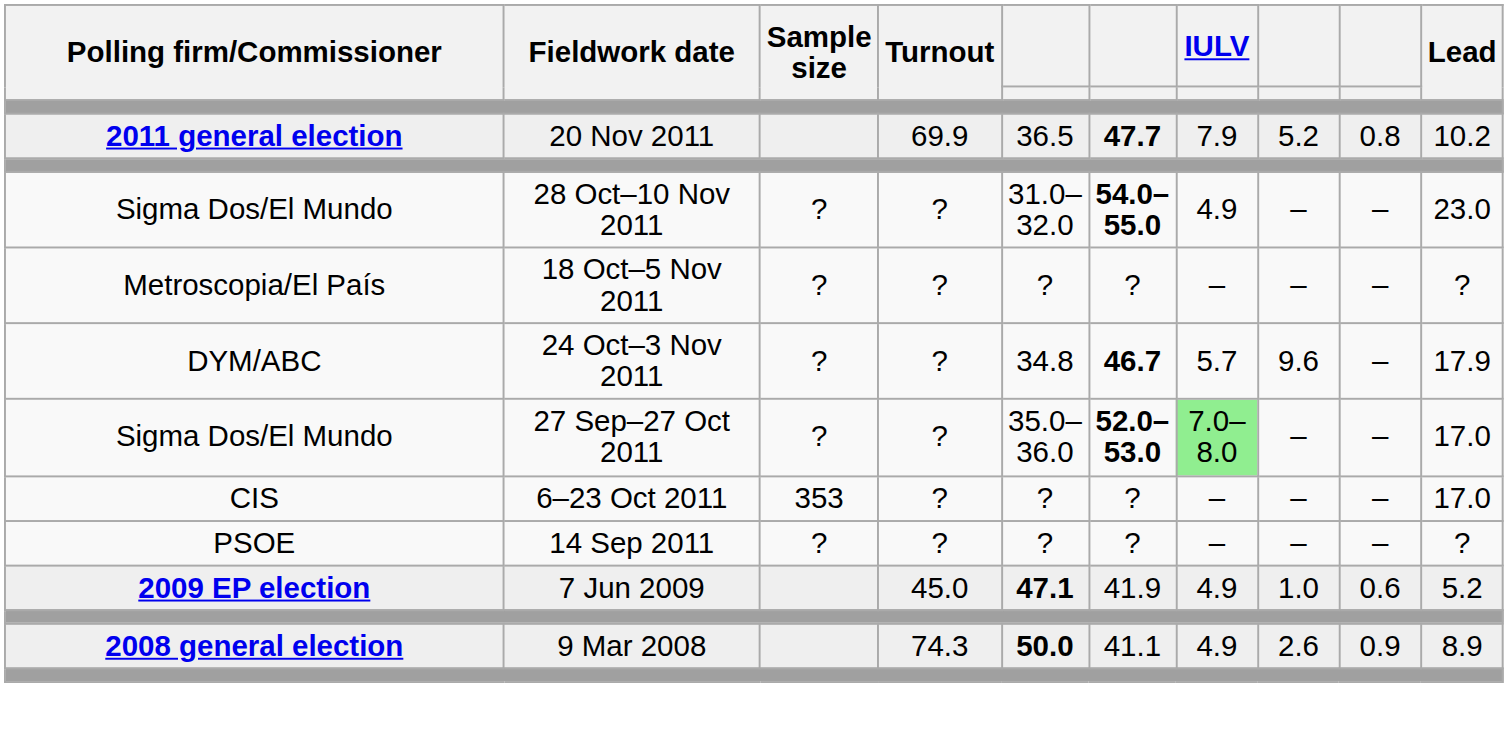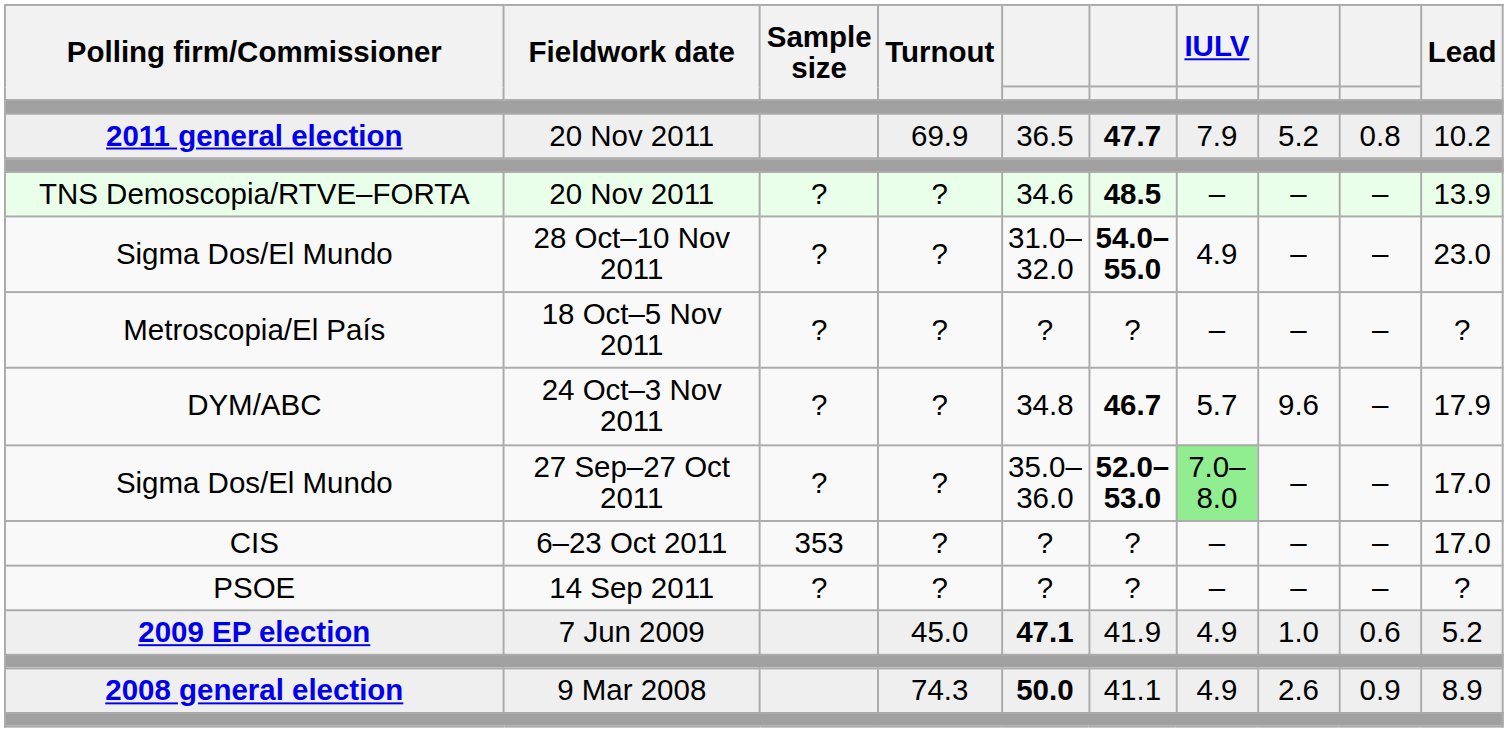+ row: (254, 194)
